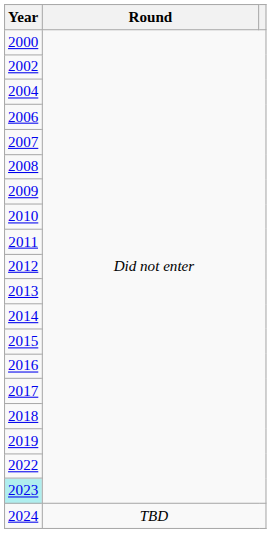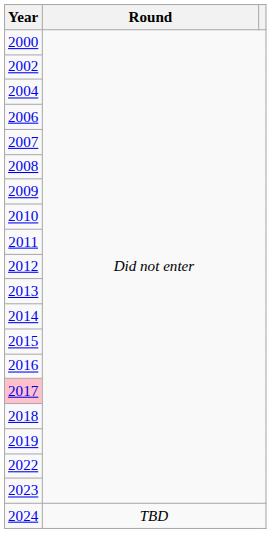(23, 391) no background -> (23, 391) pink background
(23, 491) paleturquoise background -> (23, 491) no background
